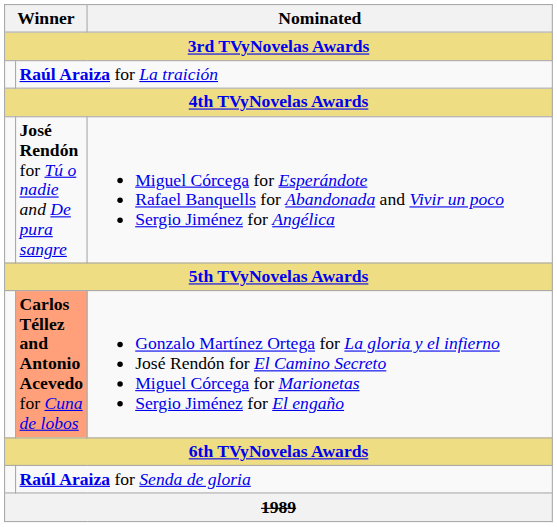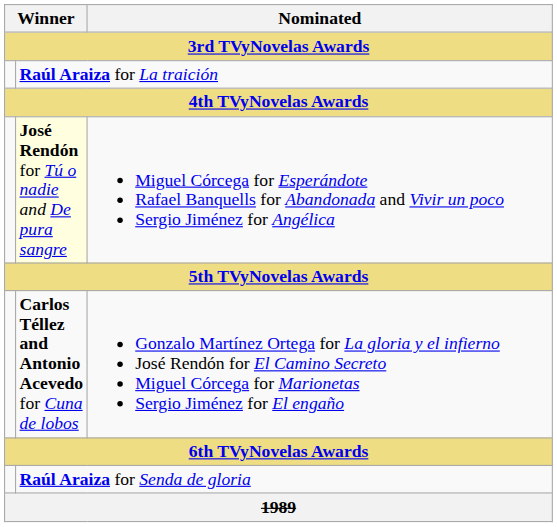(49, 189) no background -> (49, 189) lightyellow background
(51, 364) lightsalmon background -> (51, 364) no background
